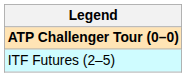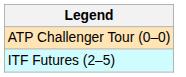(93, 37) bold -> (89, 37) normal
